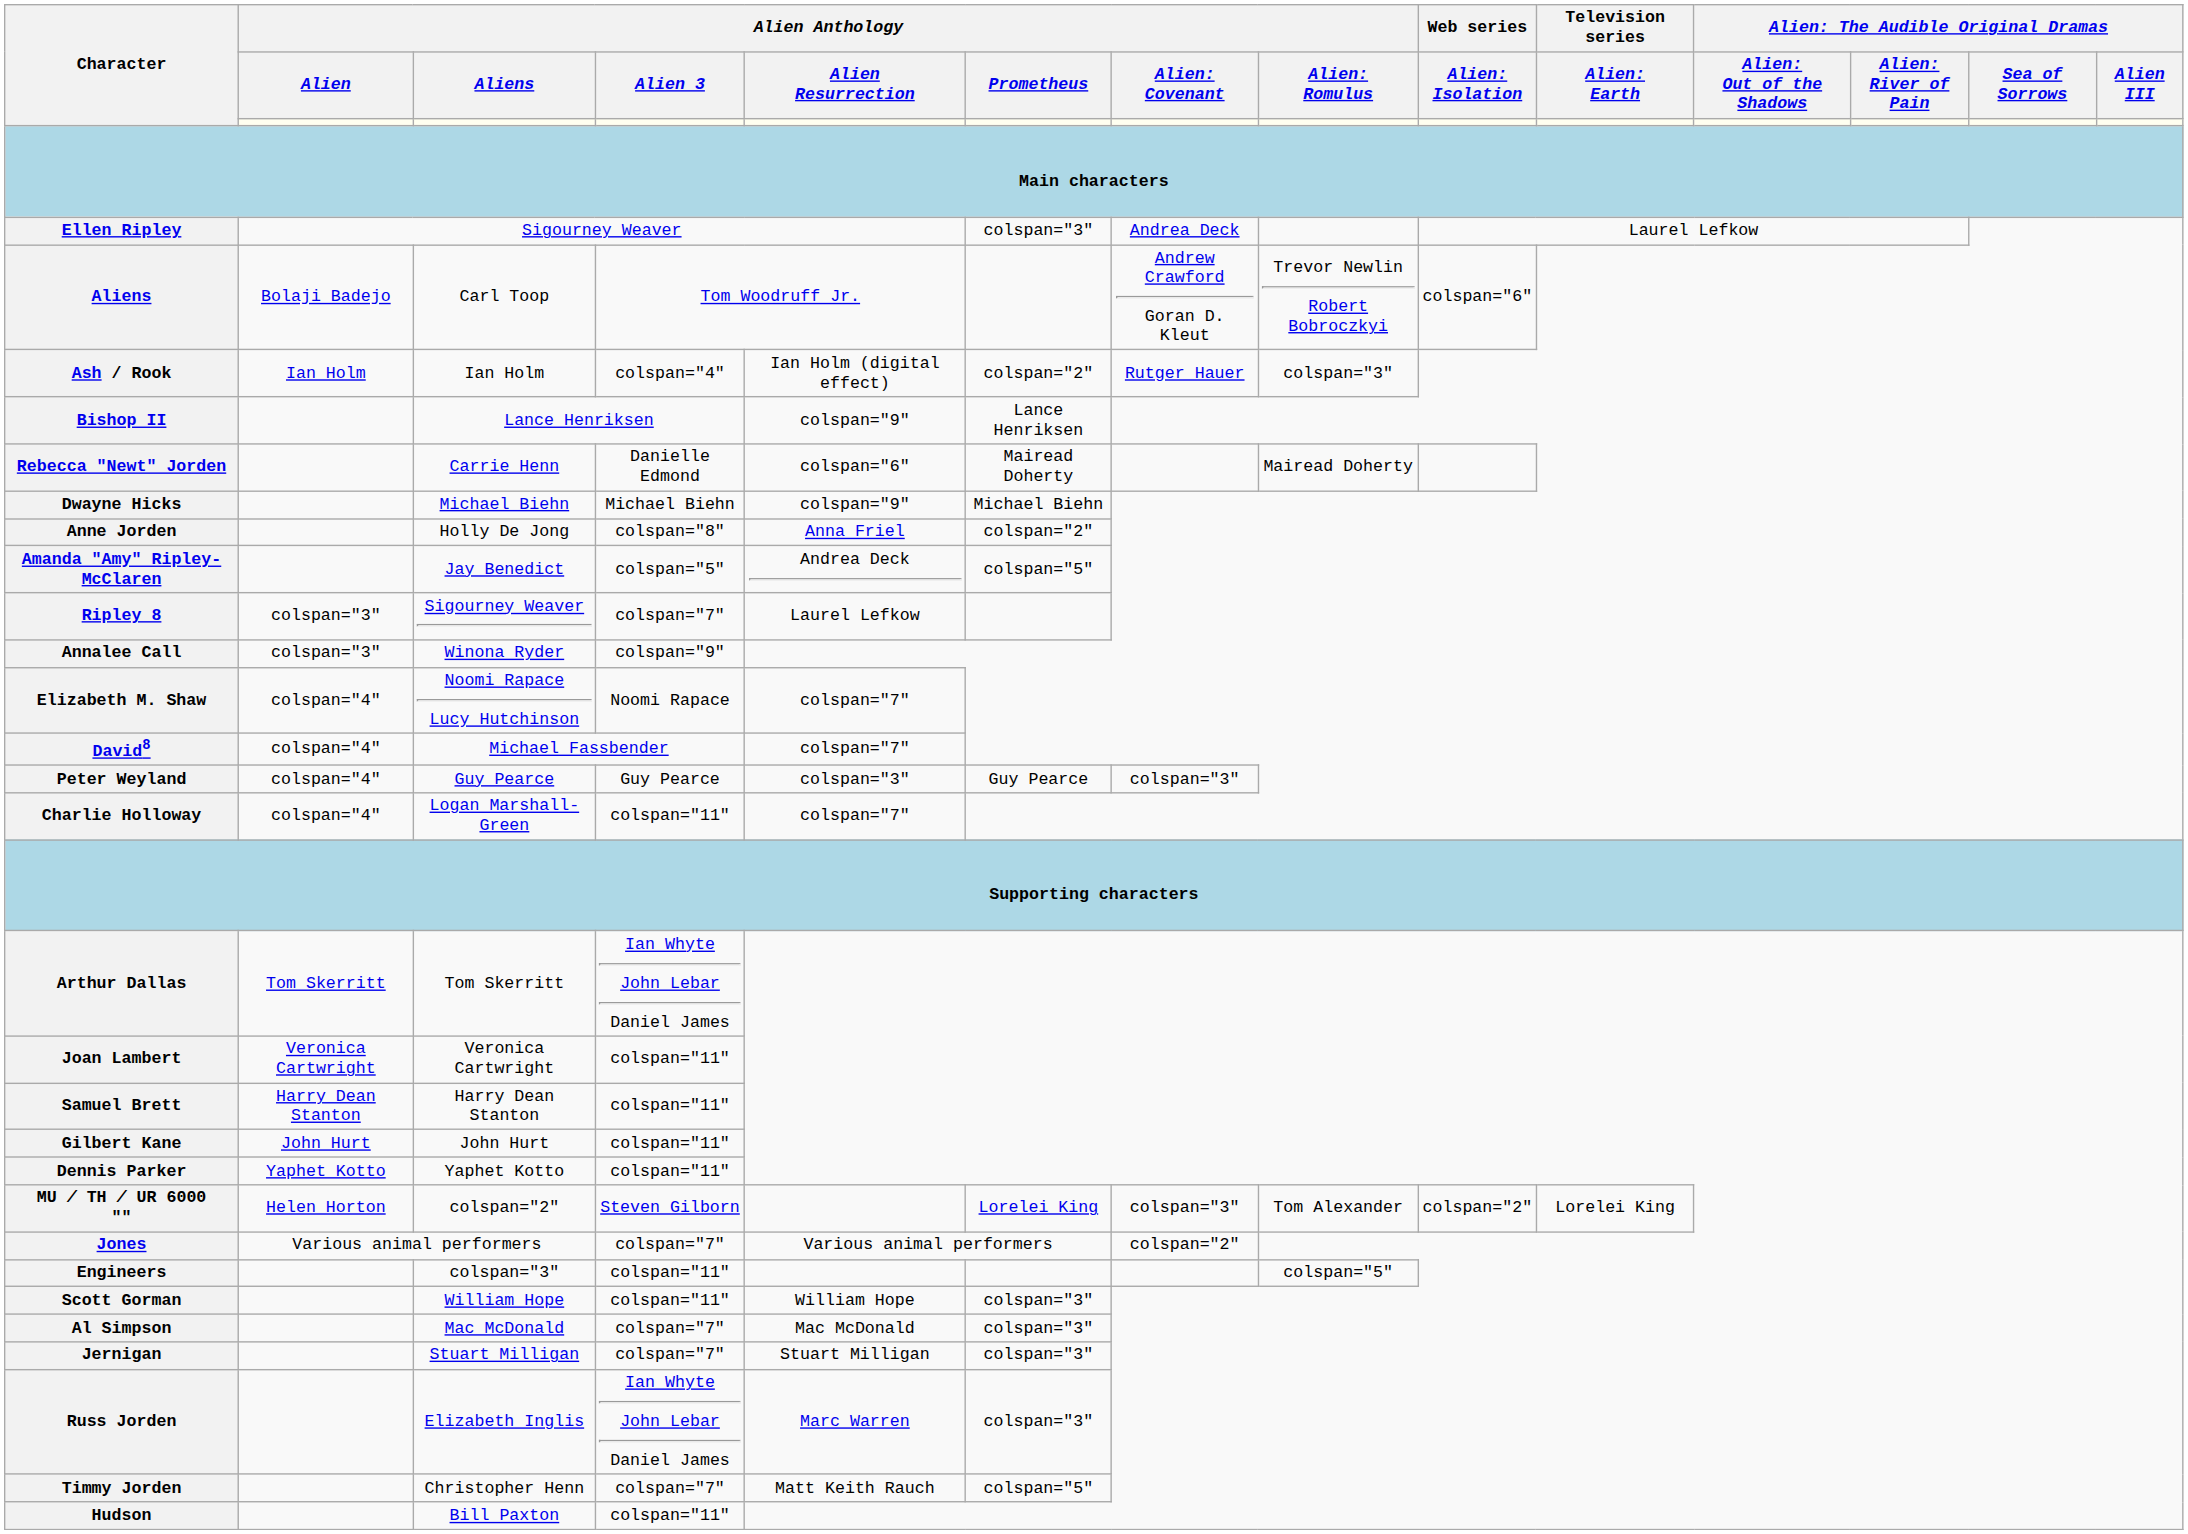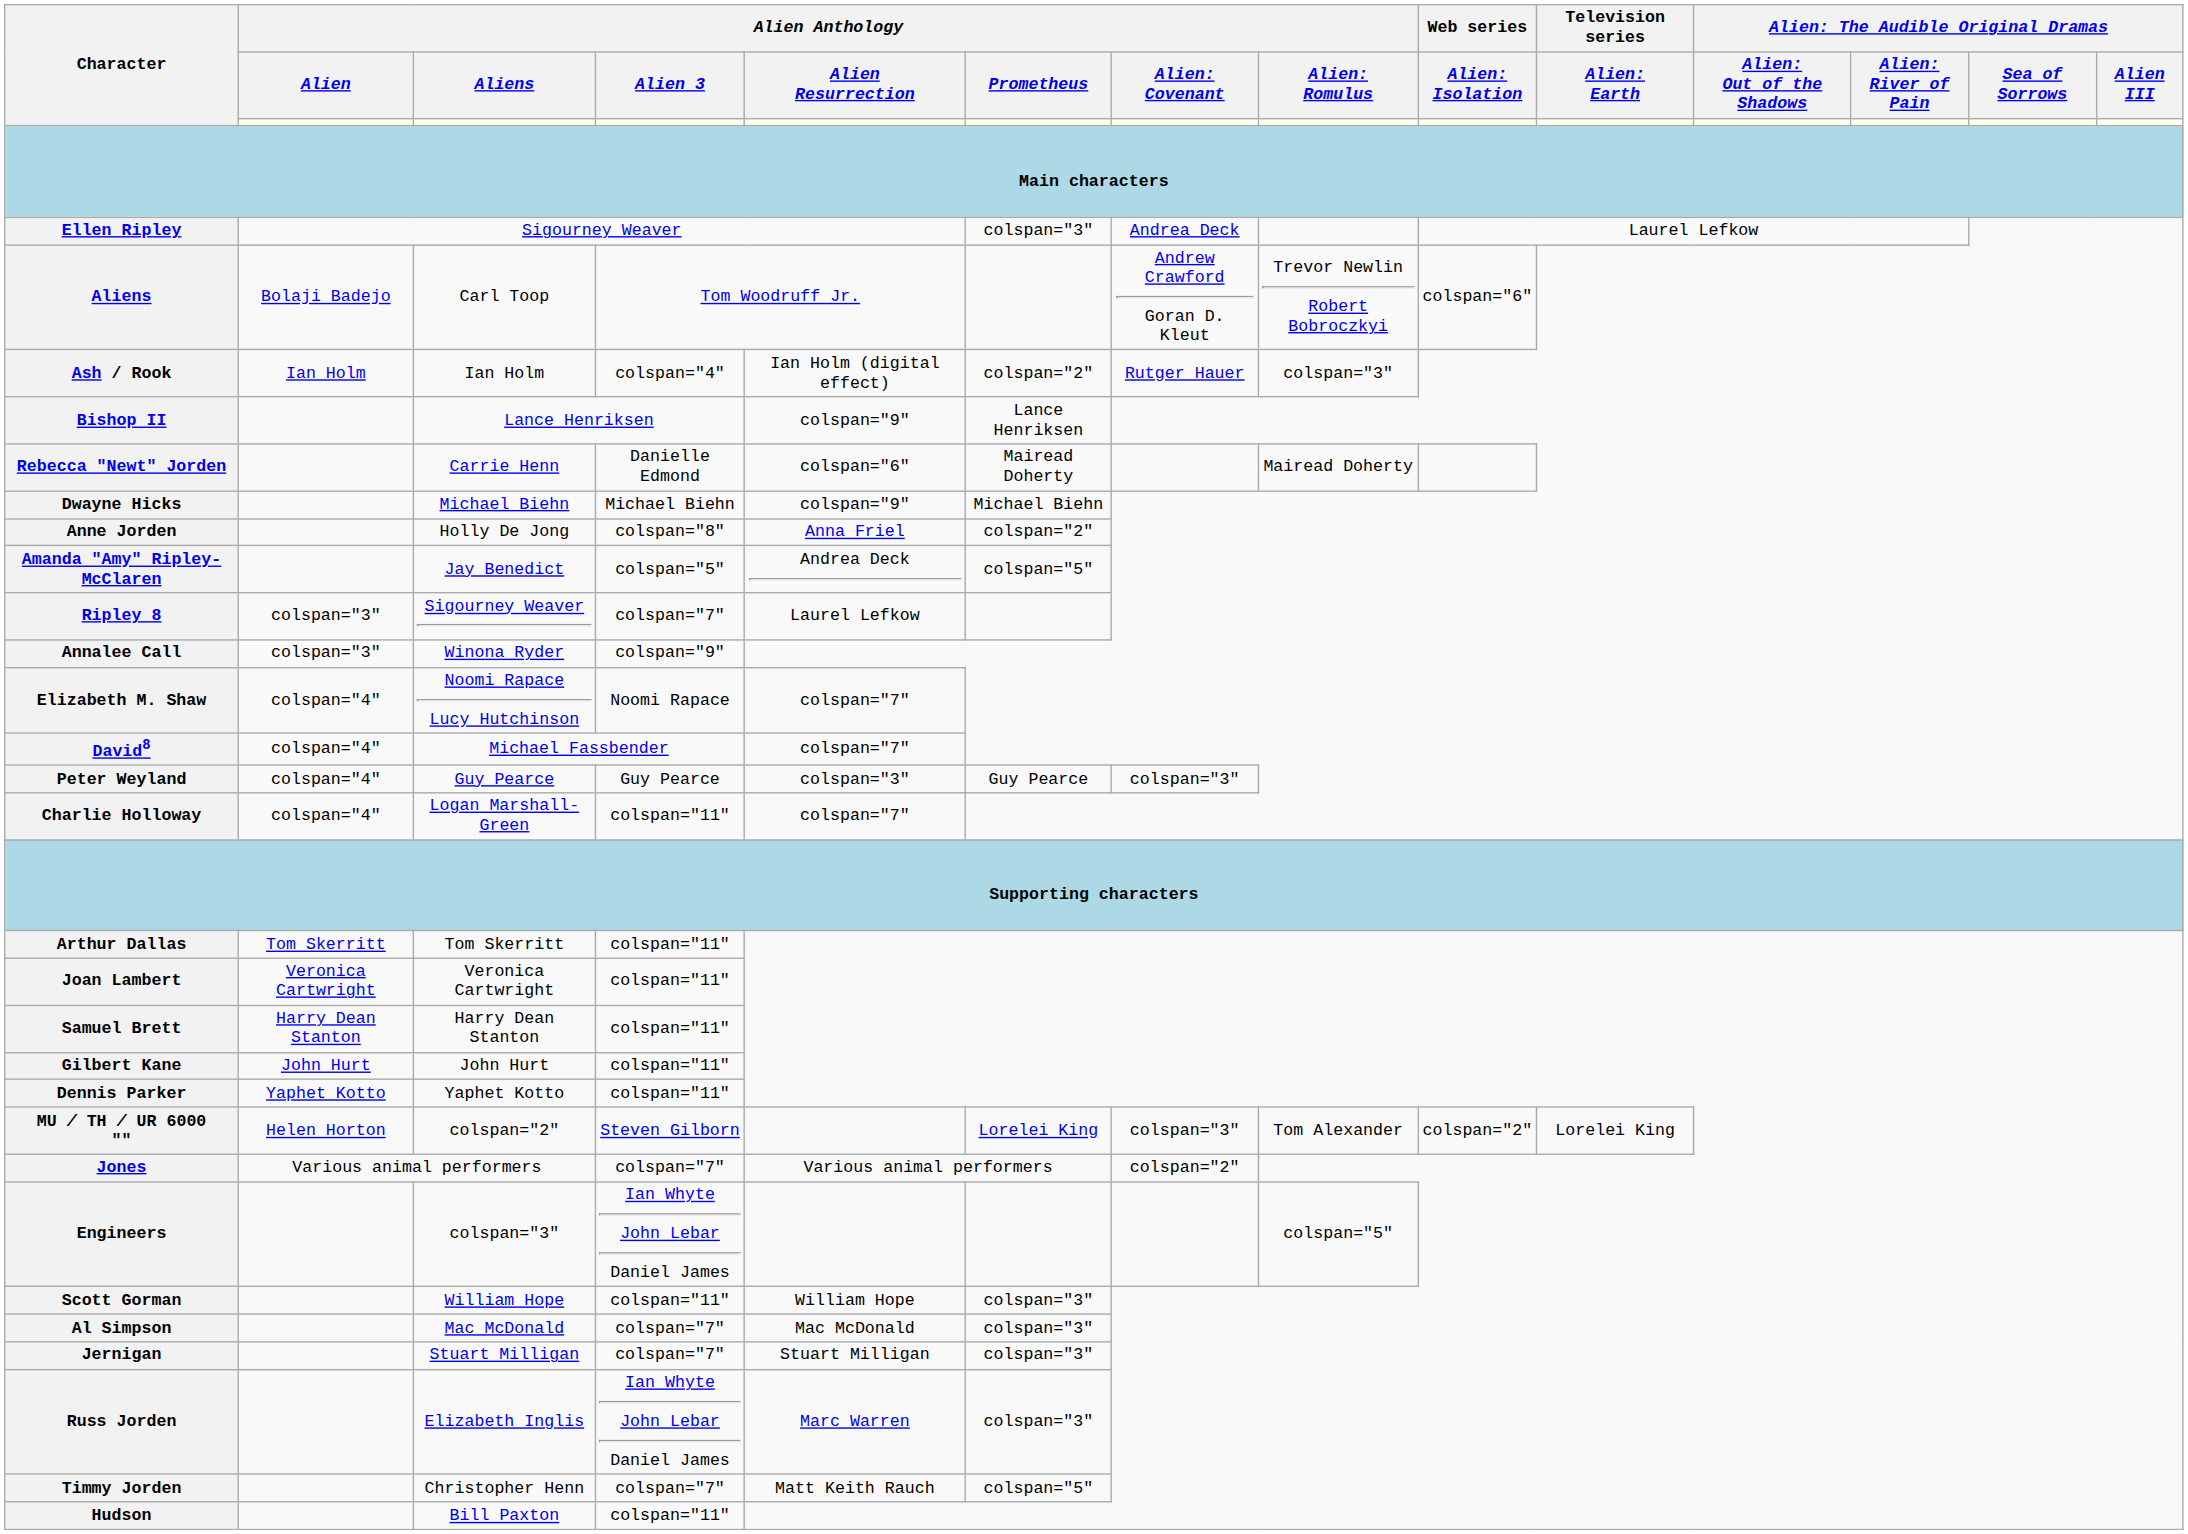(670, 983) Ian Whyte John Lebar Daniel James -> (670, 945) colspan="11"
(670, 1273) colspan="11" -> (670, 1234) Ian Whyte John Lebar Daniel James
